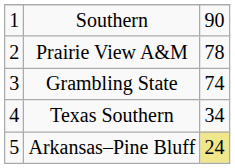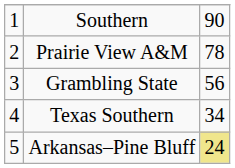(215, 83) 74 -> (215, 83) 56
